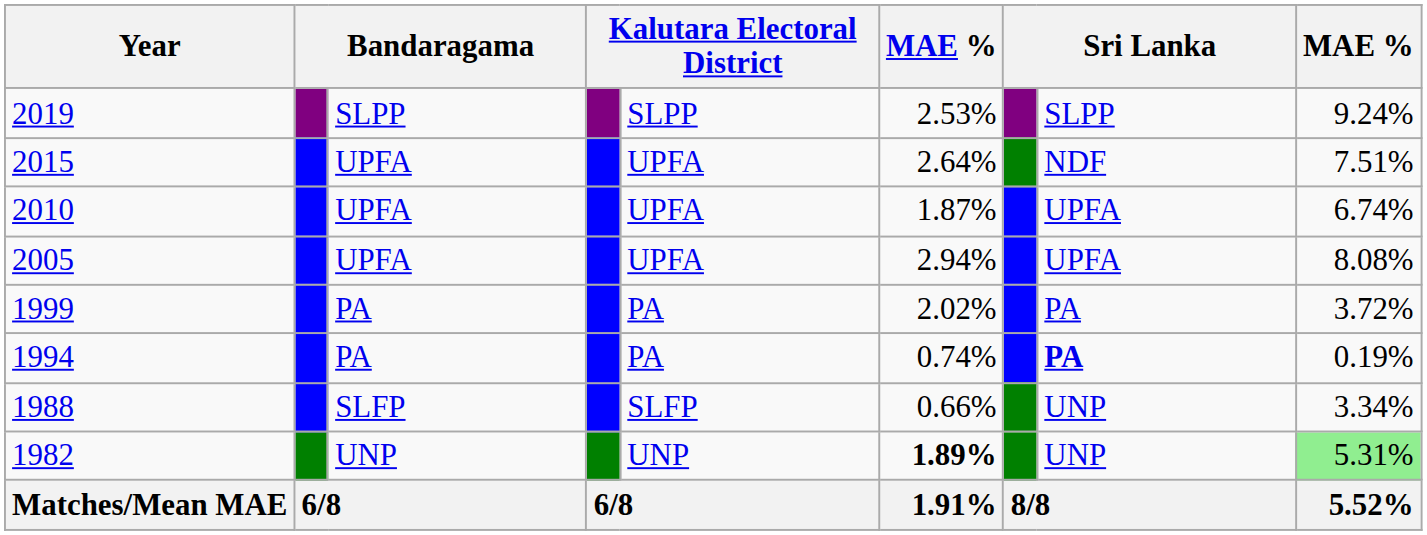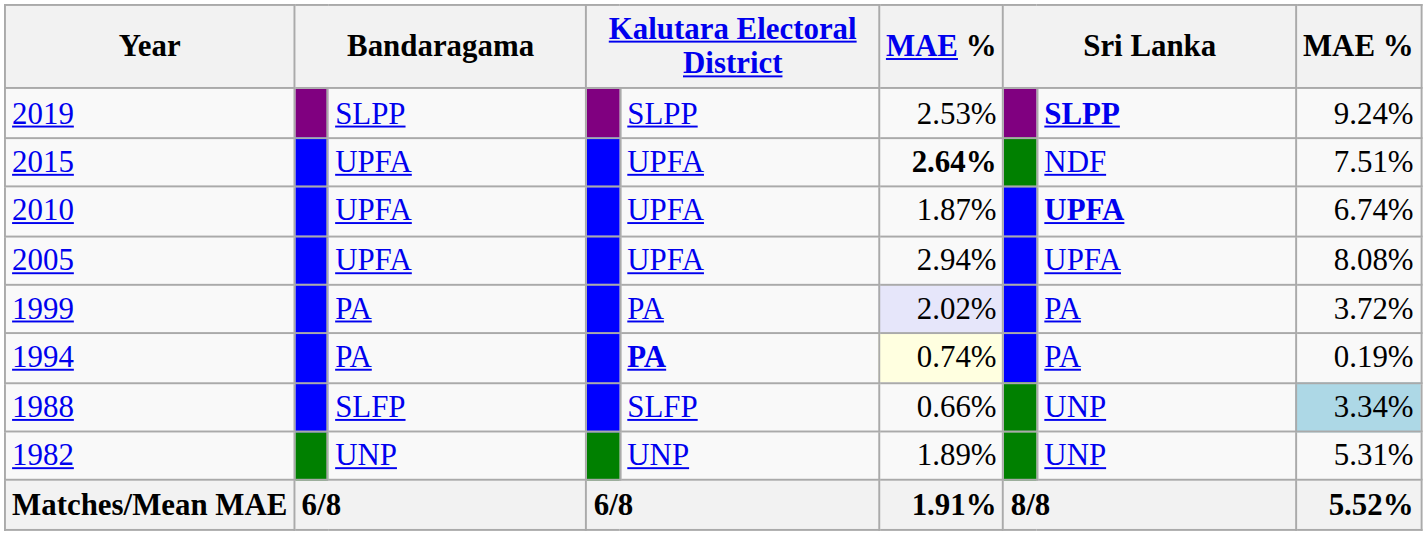(1080, 112) normal -> (1082, 112) bold
(957, 161) normal -> (954, 161) bold
(1083, 210) normal -> (1084, 210) bold
(957, 308) no background -> (957, 308) lavender background
(646, 357) normal -> (647, 357) bold
(957, 357) no background -> (957, 357) lightyellow background
(1064, 357) bold -> (1063, 357) normal
(1374, 406) no background -> (1374, 406) lightblue background
(954, 455) bold -> (957, 455) normal
(1374, 455) lightgreen background -> (1374, 455) no background
